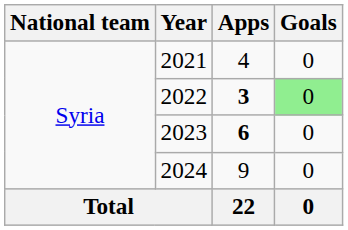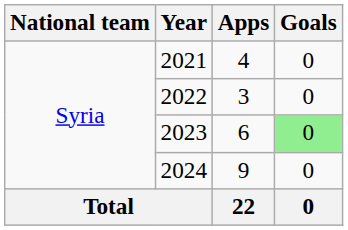(243, 96) bold -> (243, 96) normal
(308, 96) lightgreen background -> (308, 96) no background
(243, 133) bold -> (243, 133) normal
(308, 133) no background -> (308, 133) lightgreen background
